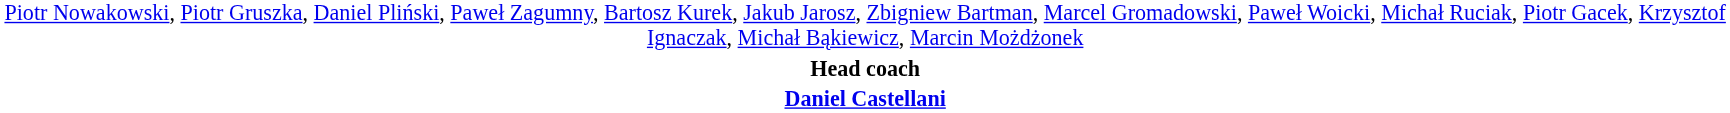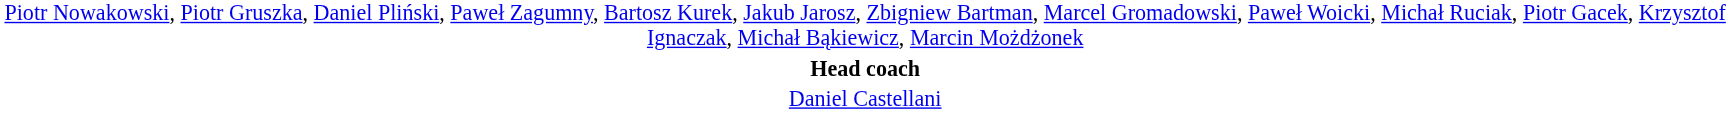(865, 98) bold -> (865, 98) normal
